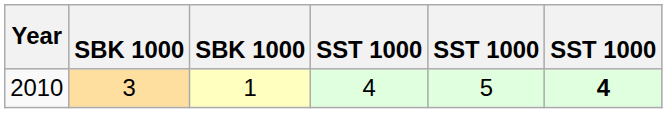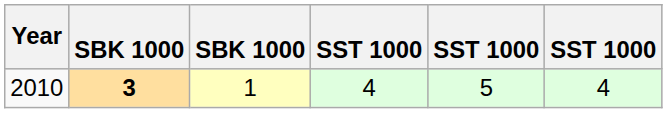(129, 88) normal -> (129, 88) bold
(603, 88) bold -> (603, 88) normal
